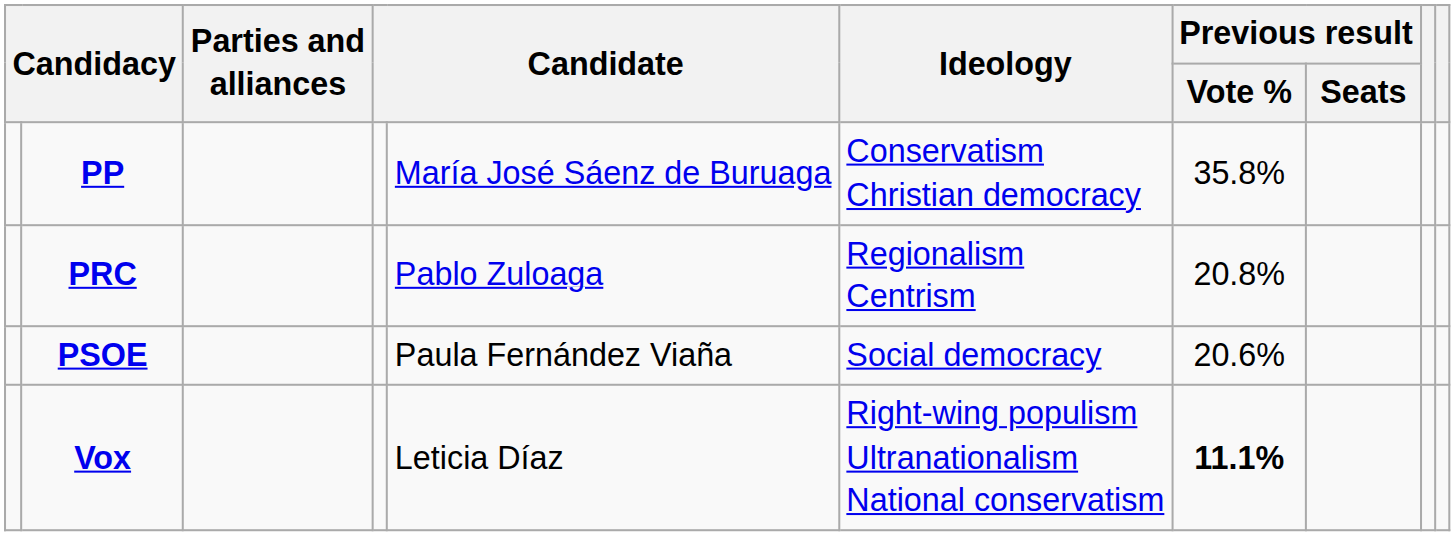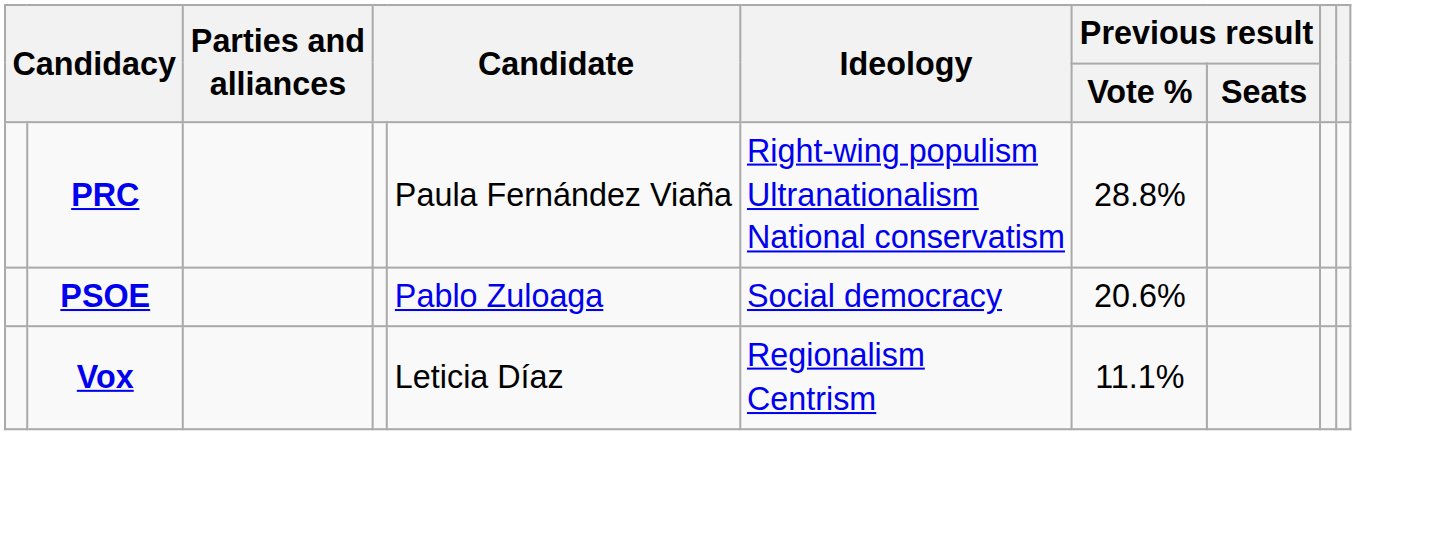- row: (103, 173)
(499, 275) Pablo Zuloaga -> (563, 194) Paula Fernández Viaña
(935, 275) Regionalism Centrism -> (906, 194) Right-wing populism Ultranationalism National conservatism
(1239, 275) 20.8% -> (1140, 194) 28.8%
(563, 355) Paula Fernández Viaña -> (499, 296) Pablo Zuloaga
(1005, 457) Right-wing populism Ultranationalism National conservatism -> (836, 377) Regionalism Centrism
(1239, 457) bold -> (1140, 377) normal
